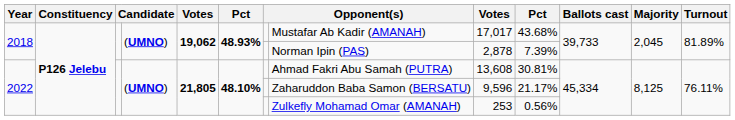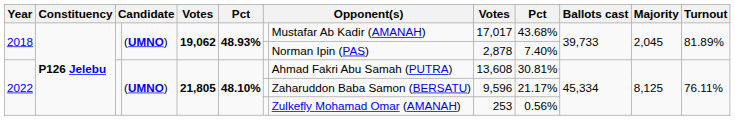(541, 51) 7.39% -> (541, 51) 7.40%
